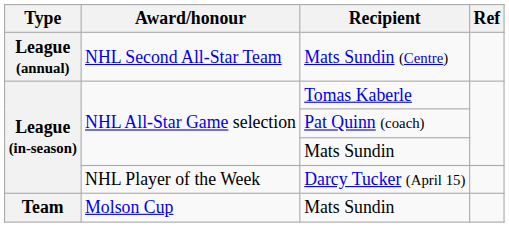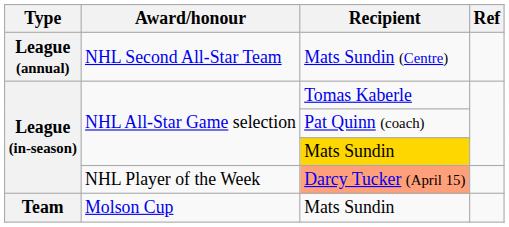(349, 151) no background -> (349, 151) gold background
(385, 179) no background -> (385, 179) lightsalmon background
